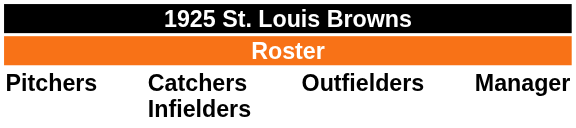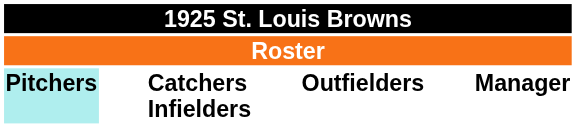(51, 83) no background -> (51, 83) paleturquoise background
